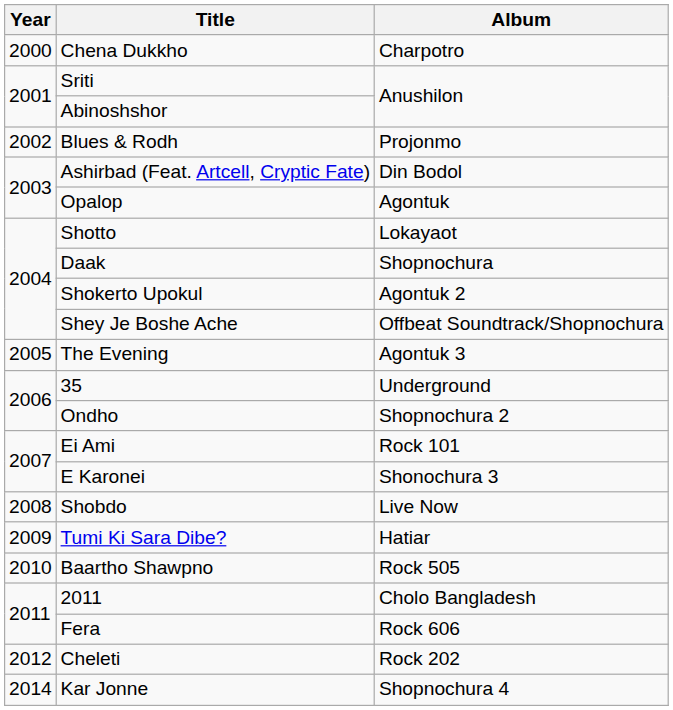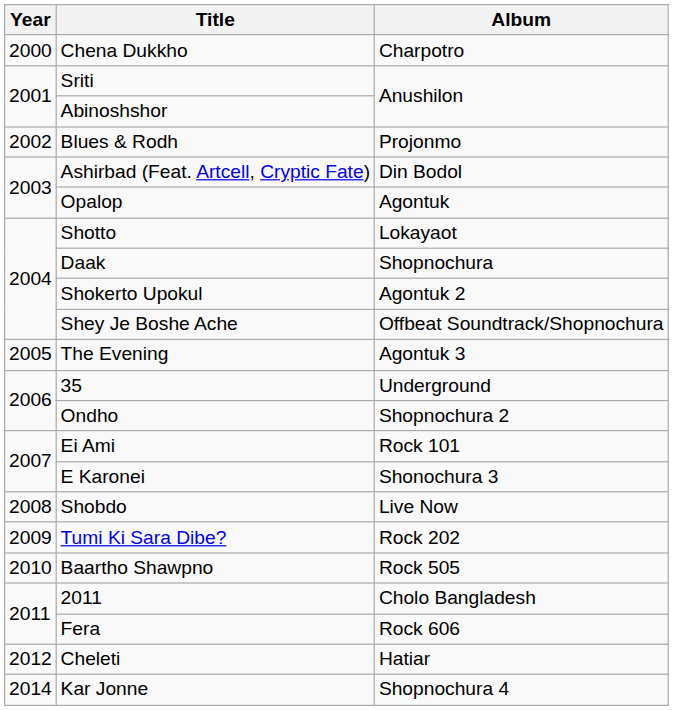(405, 537) Hatiar -> (419, 537) Rock 202
(419, 659) Rock 202 -> (405, 659) Hatiar
